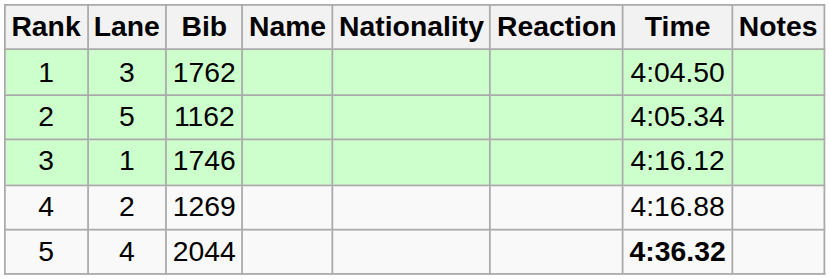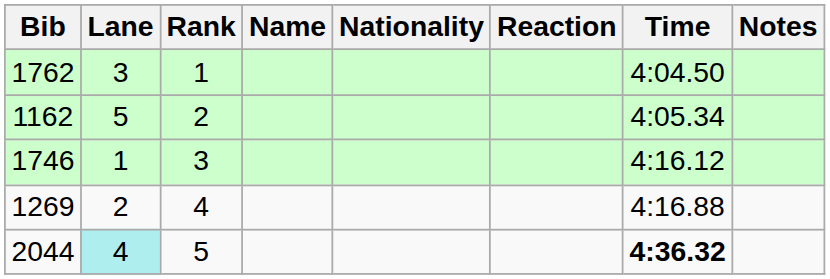columns swapped: (46, 26) <-> (204, 26)
(127, 251) no background -> (121, 251) paleturquoise background
